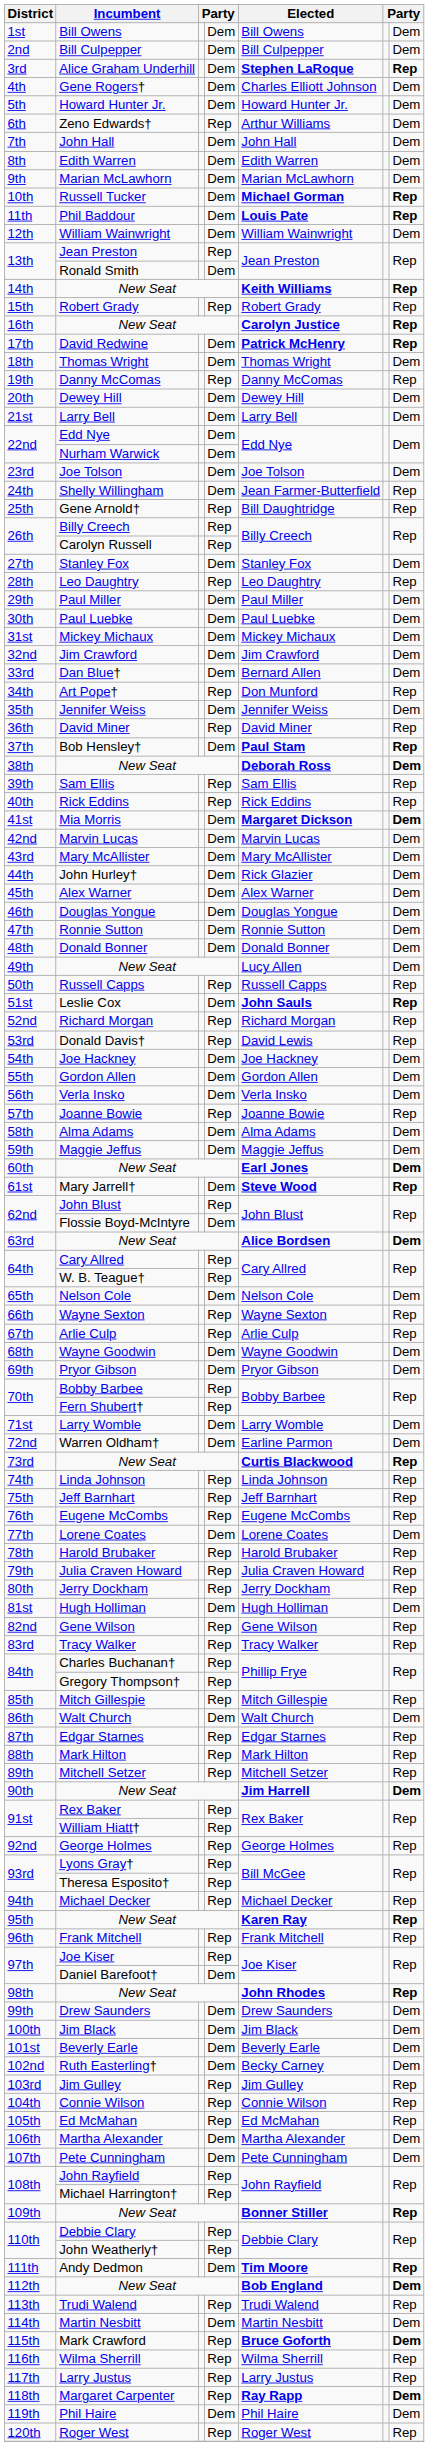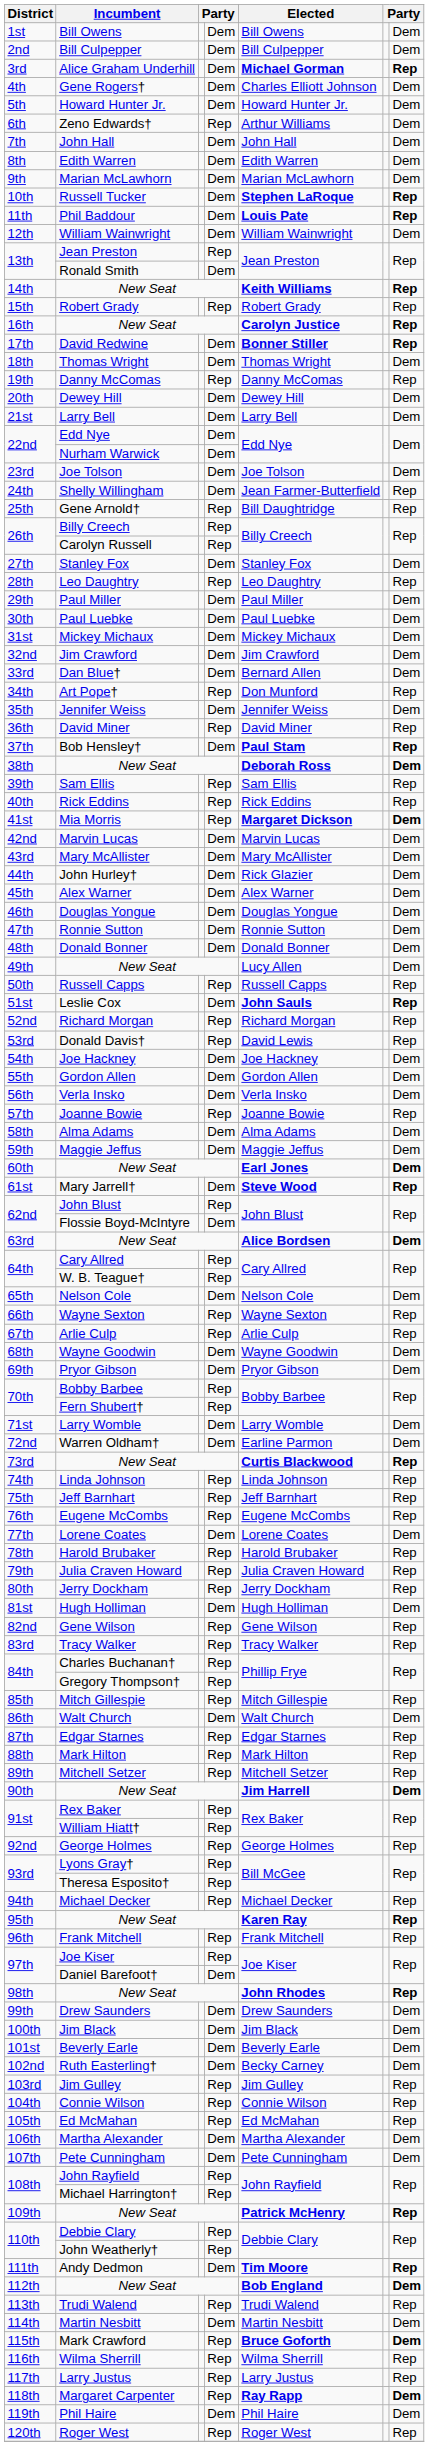(298, 68) Stephen LaRoque -> (293, 68) Michael Gorman
(293, 197) Michael Gorman -> (298, 197) Stephen LaRoque
(293, 343) Patrick McHenry -> (285, 343) Bonner Stiller
(221, 820) Dem -> (219, 820) Rep
(285, 2212) Bonner Stiller -> (293, 2212) Patrick McHenry
